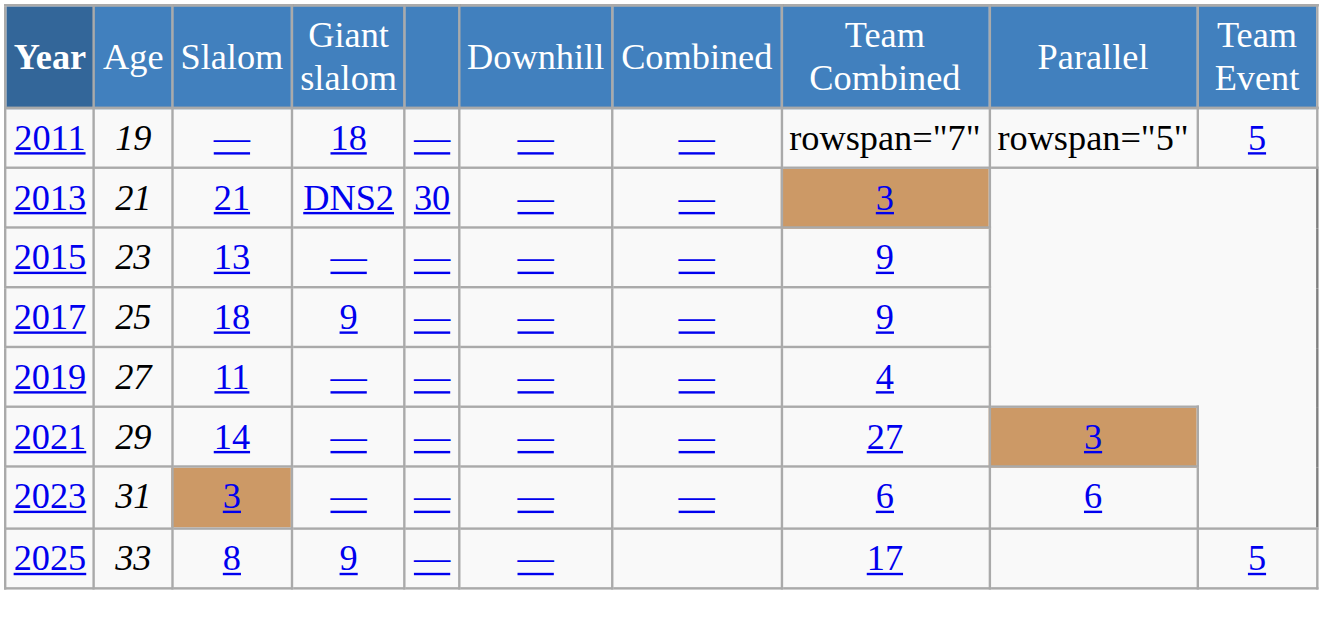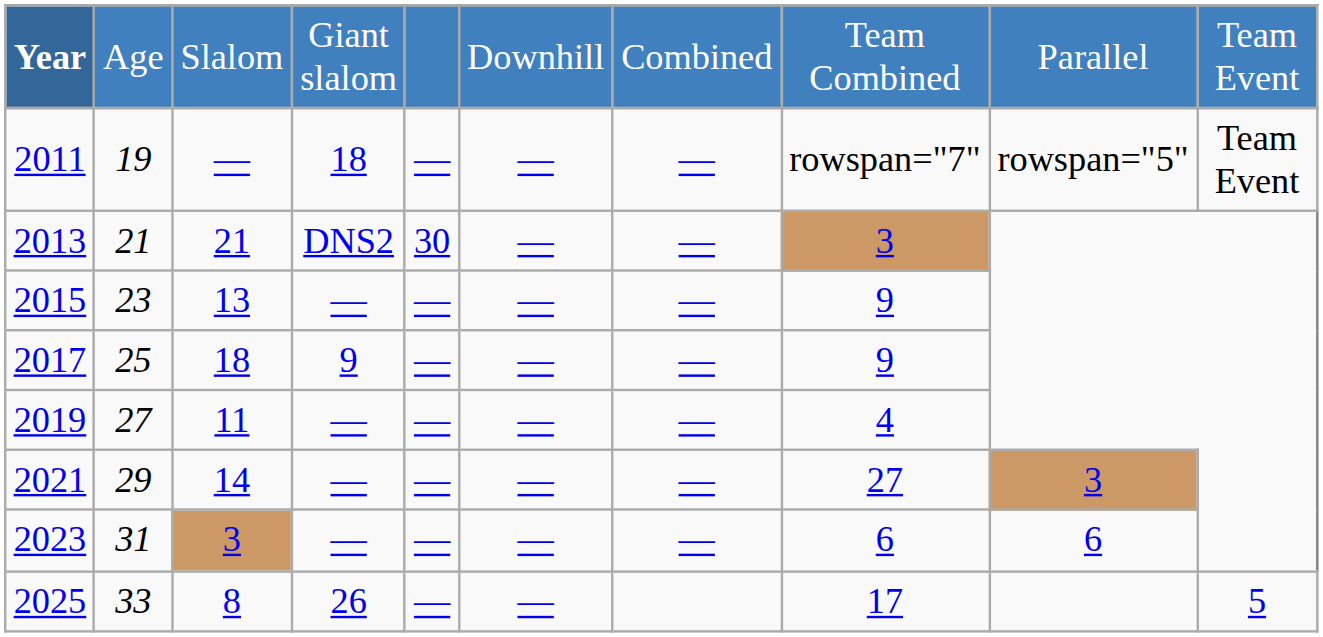(1257, 137) 5 -> (1257, 159) Team Event
(349, 556) 9 -> (349, 599) 26
